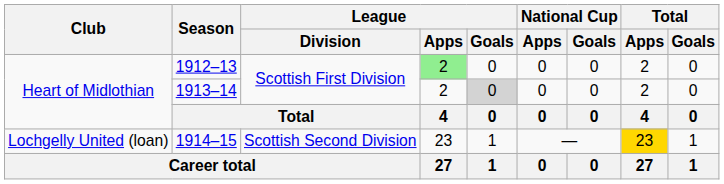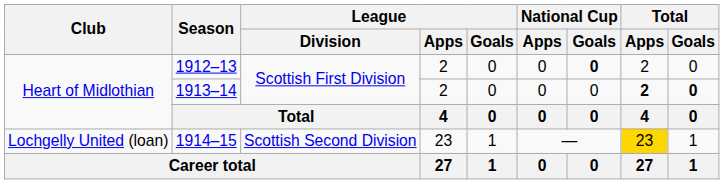(443, 66) lightgreen background -> (443, 66) no background
(594, 66) normal -> (594, 66) bold
(492, 91) lightgrey background -> (492, 91) no background
(645, 91) normal -> (645, 91) bold
(693, 91) normal -> (693, 91) bold
